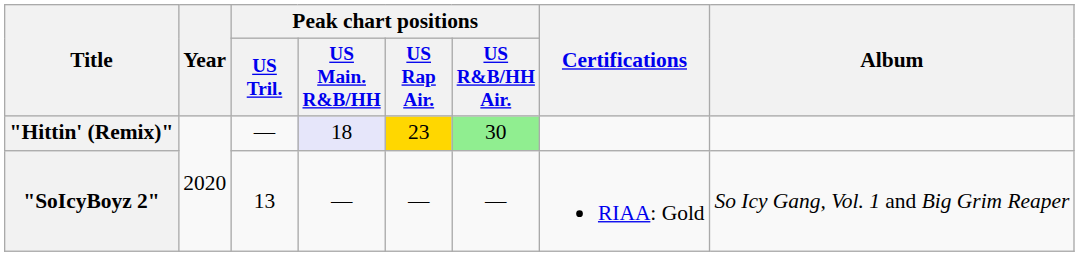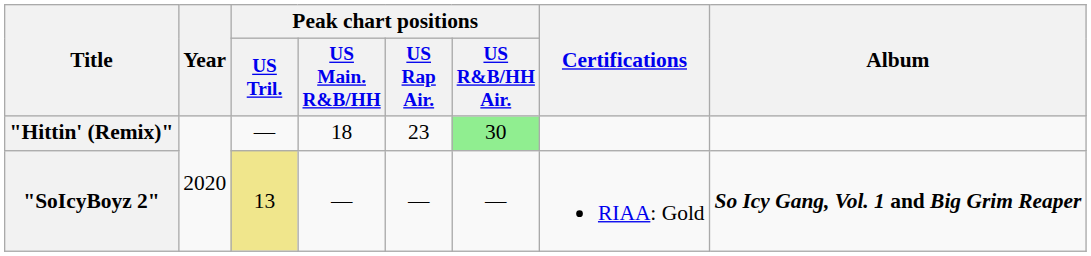(342, 132) lavender background -> (342, 132) no background
(419, 132) gold background -> (419, 132) no background
(265, 200) no background -> (265, 200) khaki background
(892, 200) normal -> (898, 200) bold
